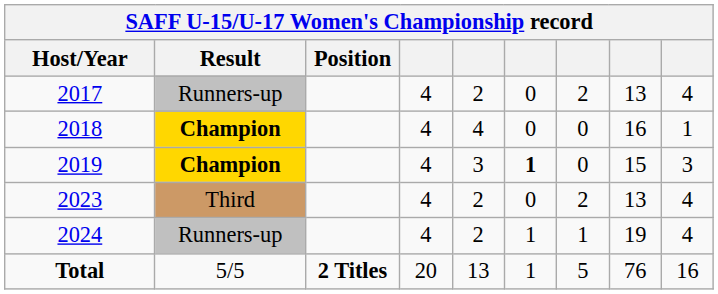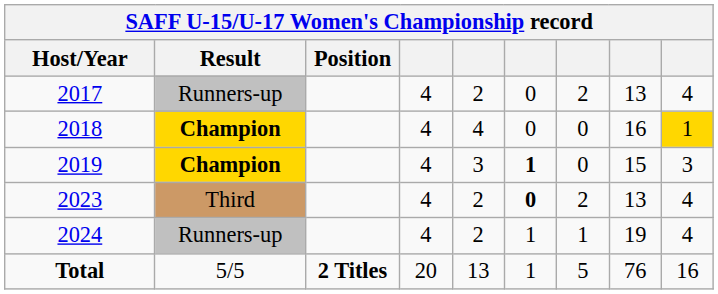(687, 128) no background -> (687, 128) gold background
(530, 199) normal -> (530, 199) bold
